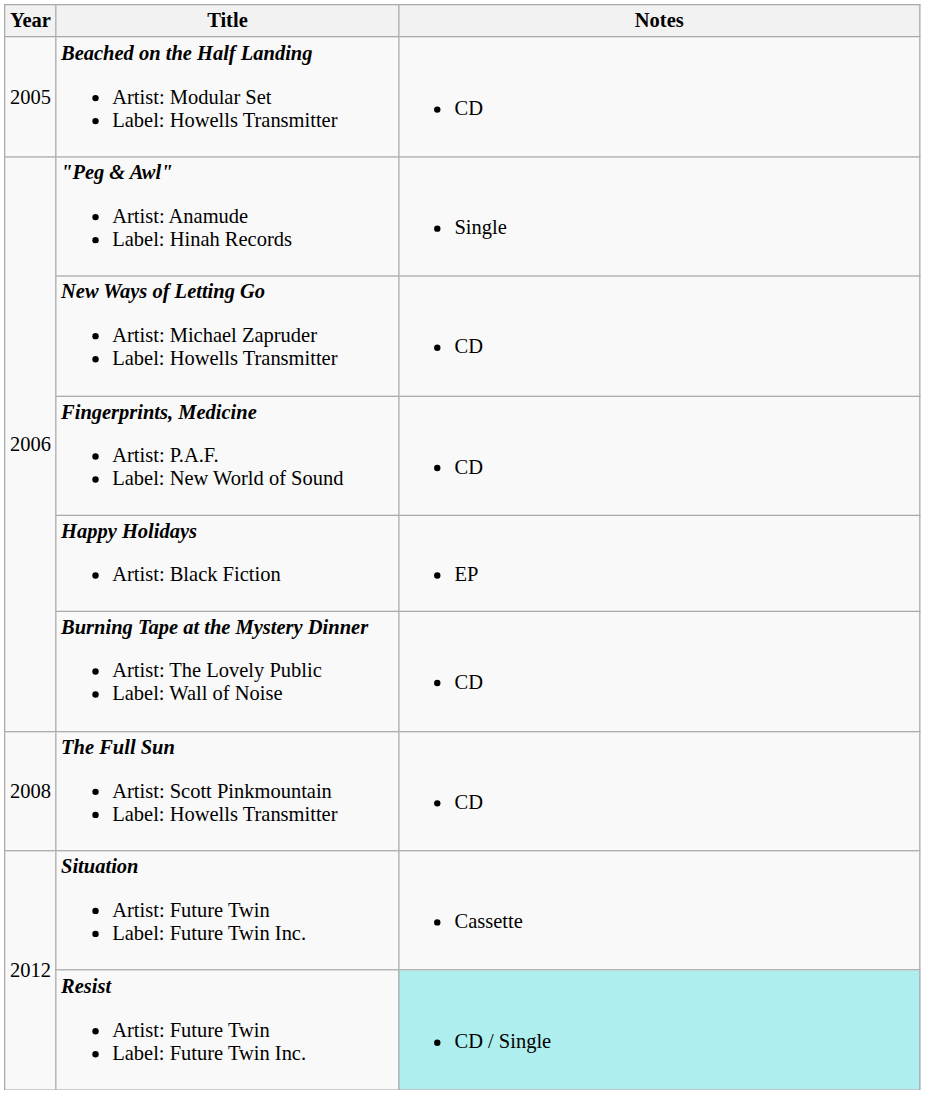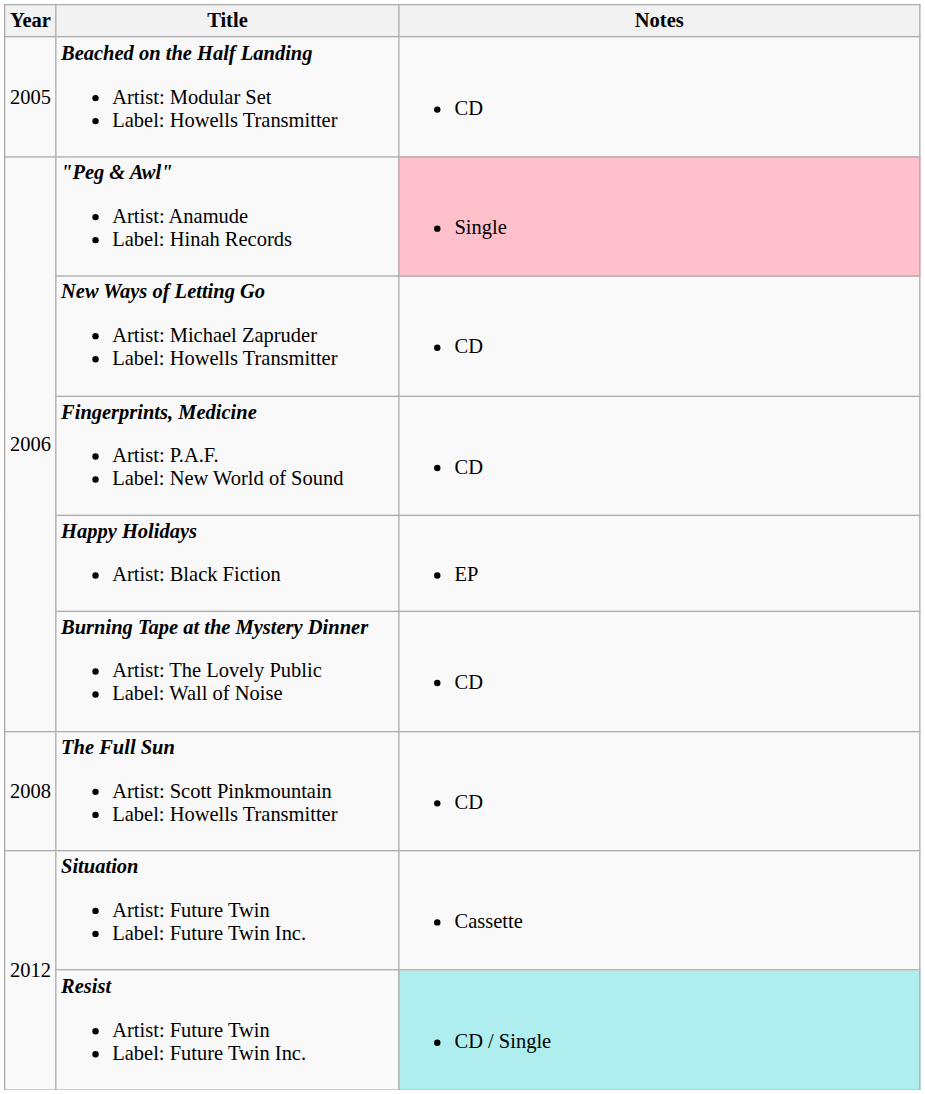(659, 228) no background -> (659, 228) pink background
